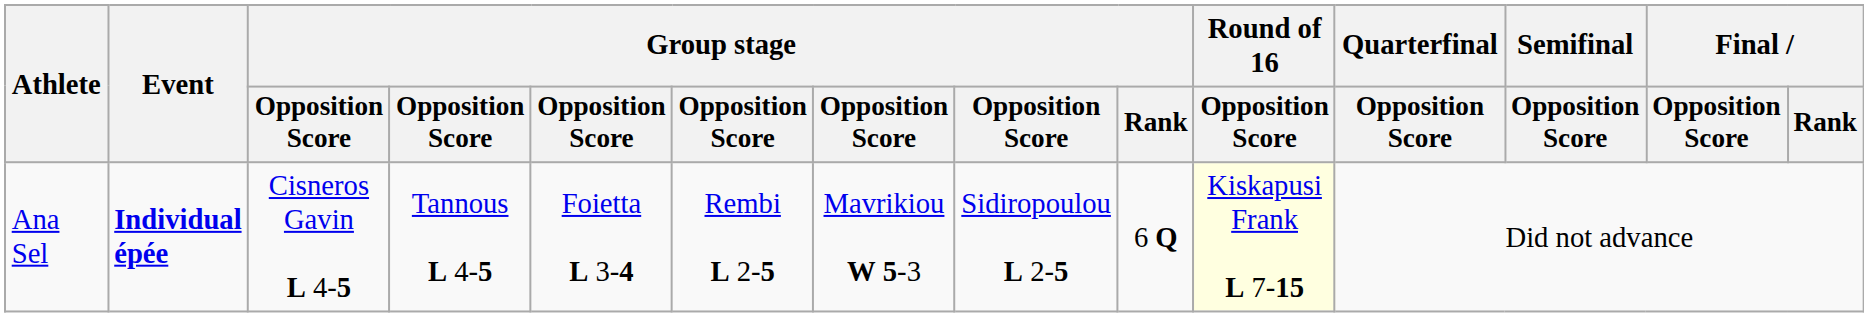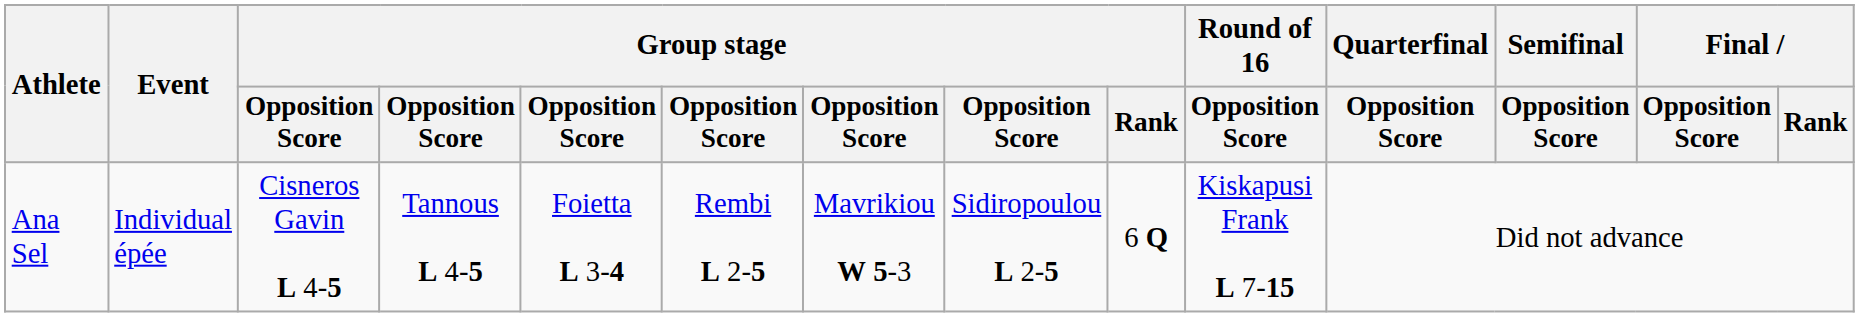(178, 236) bold -> (173, 236) normal
(1265, 236) lightyellow background -> (1255, 236) no background
